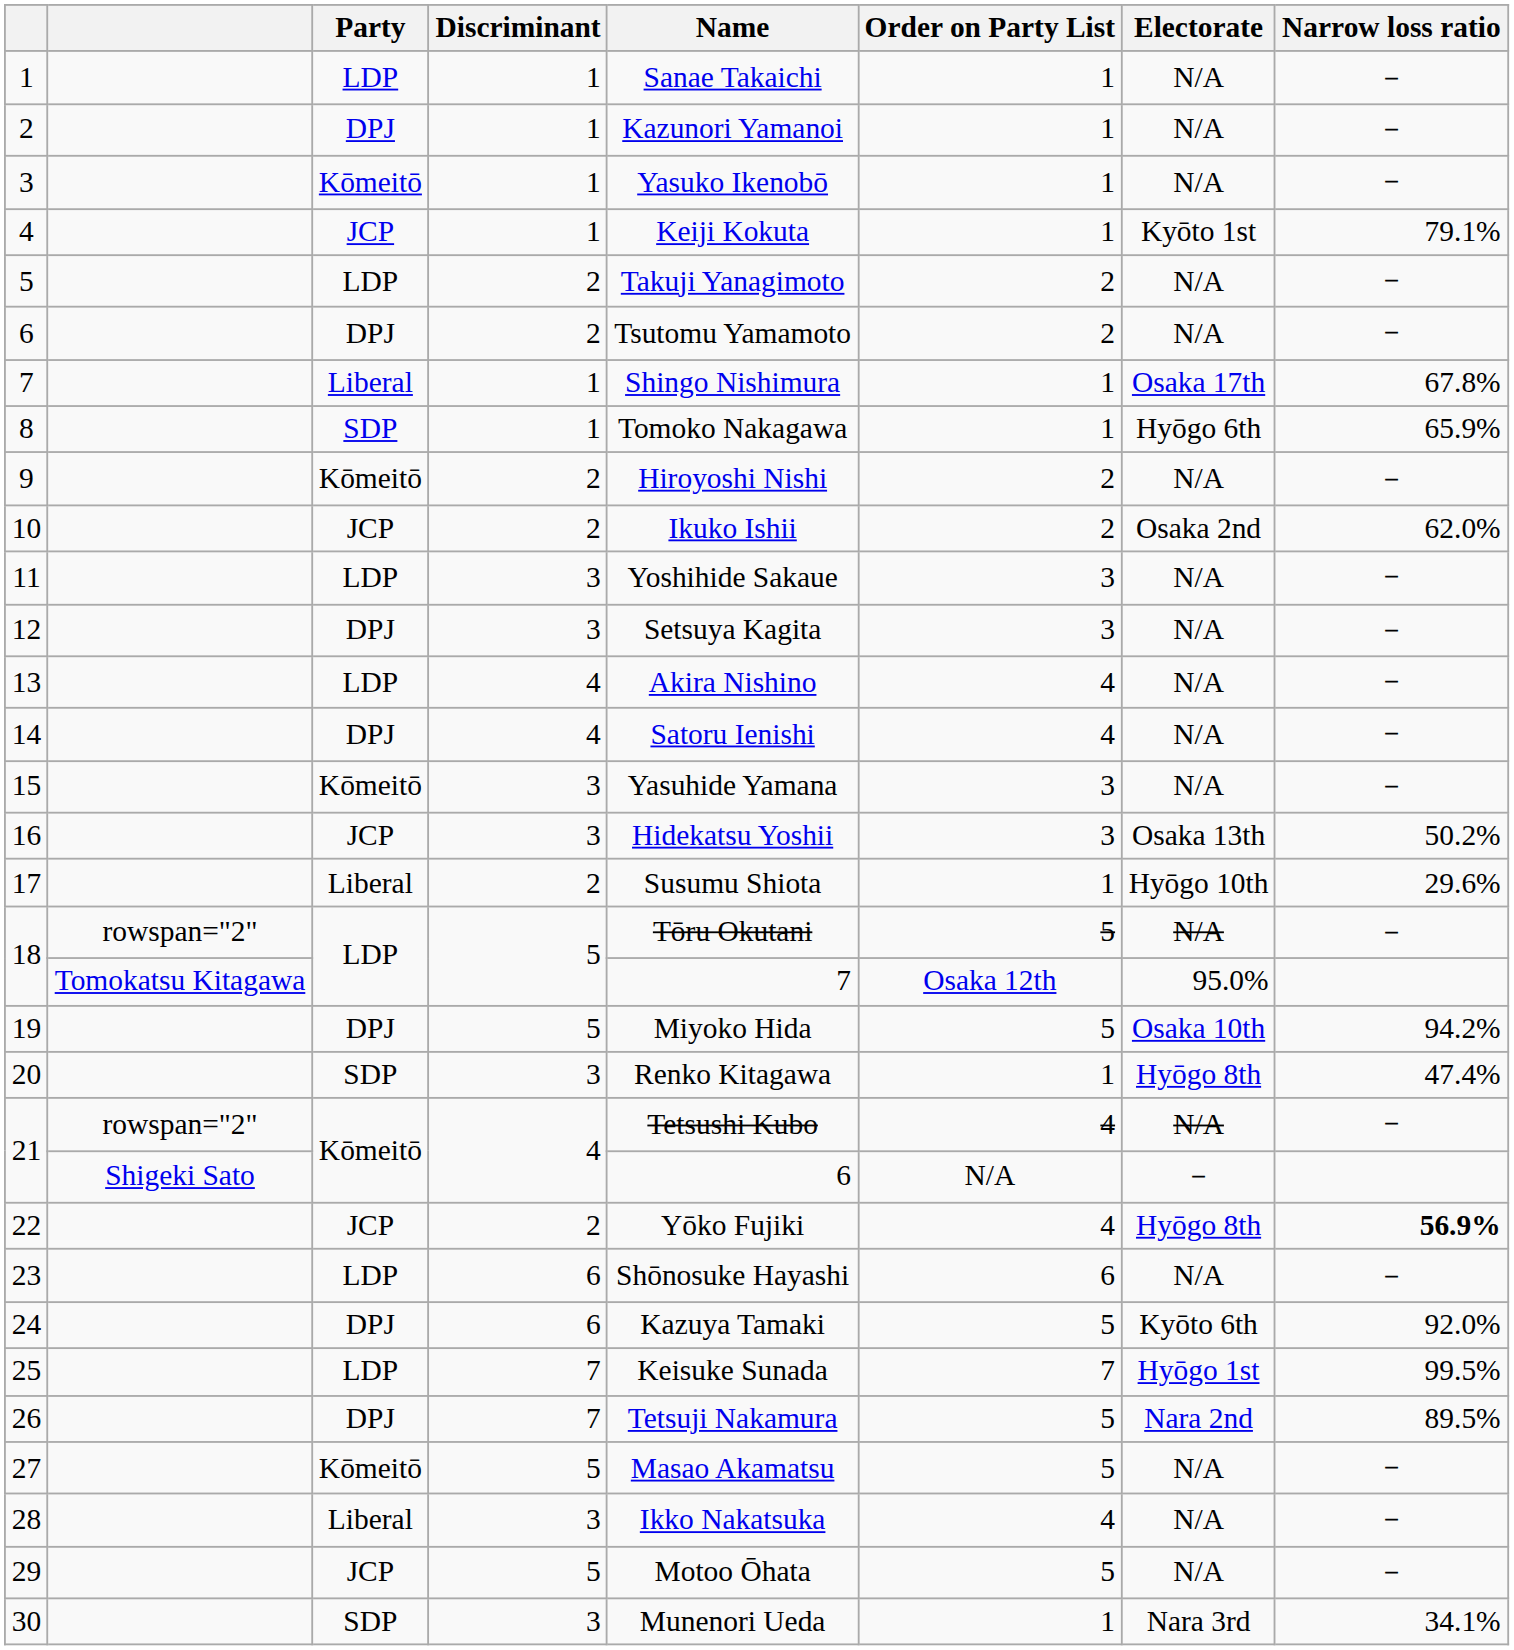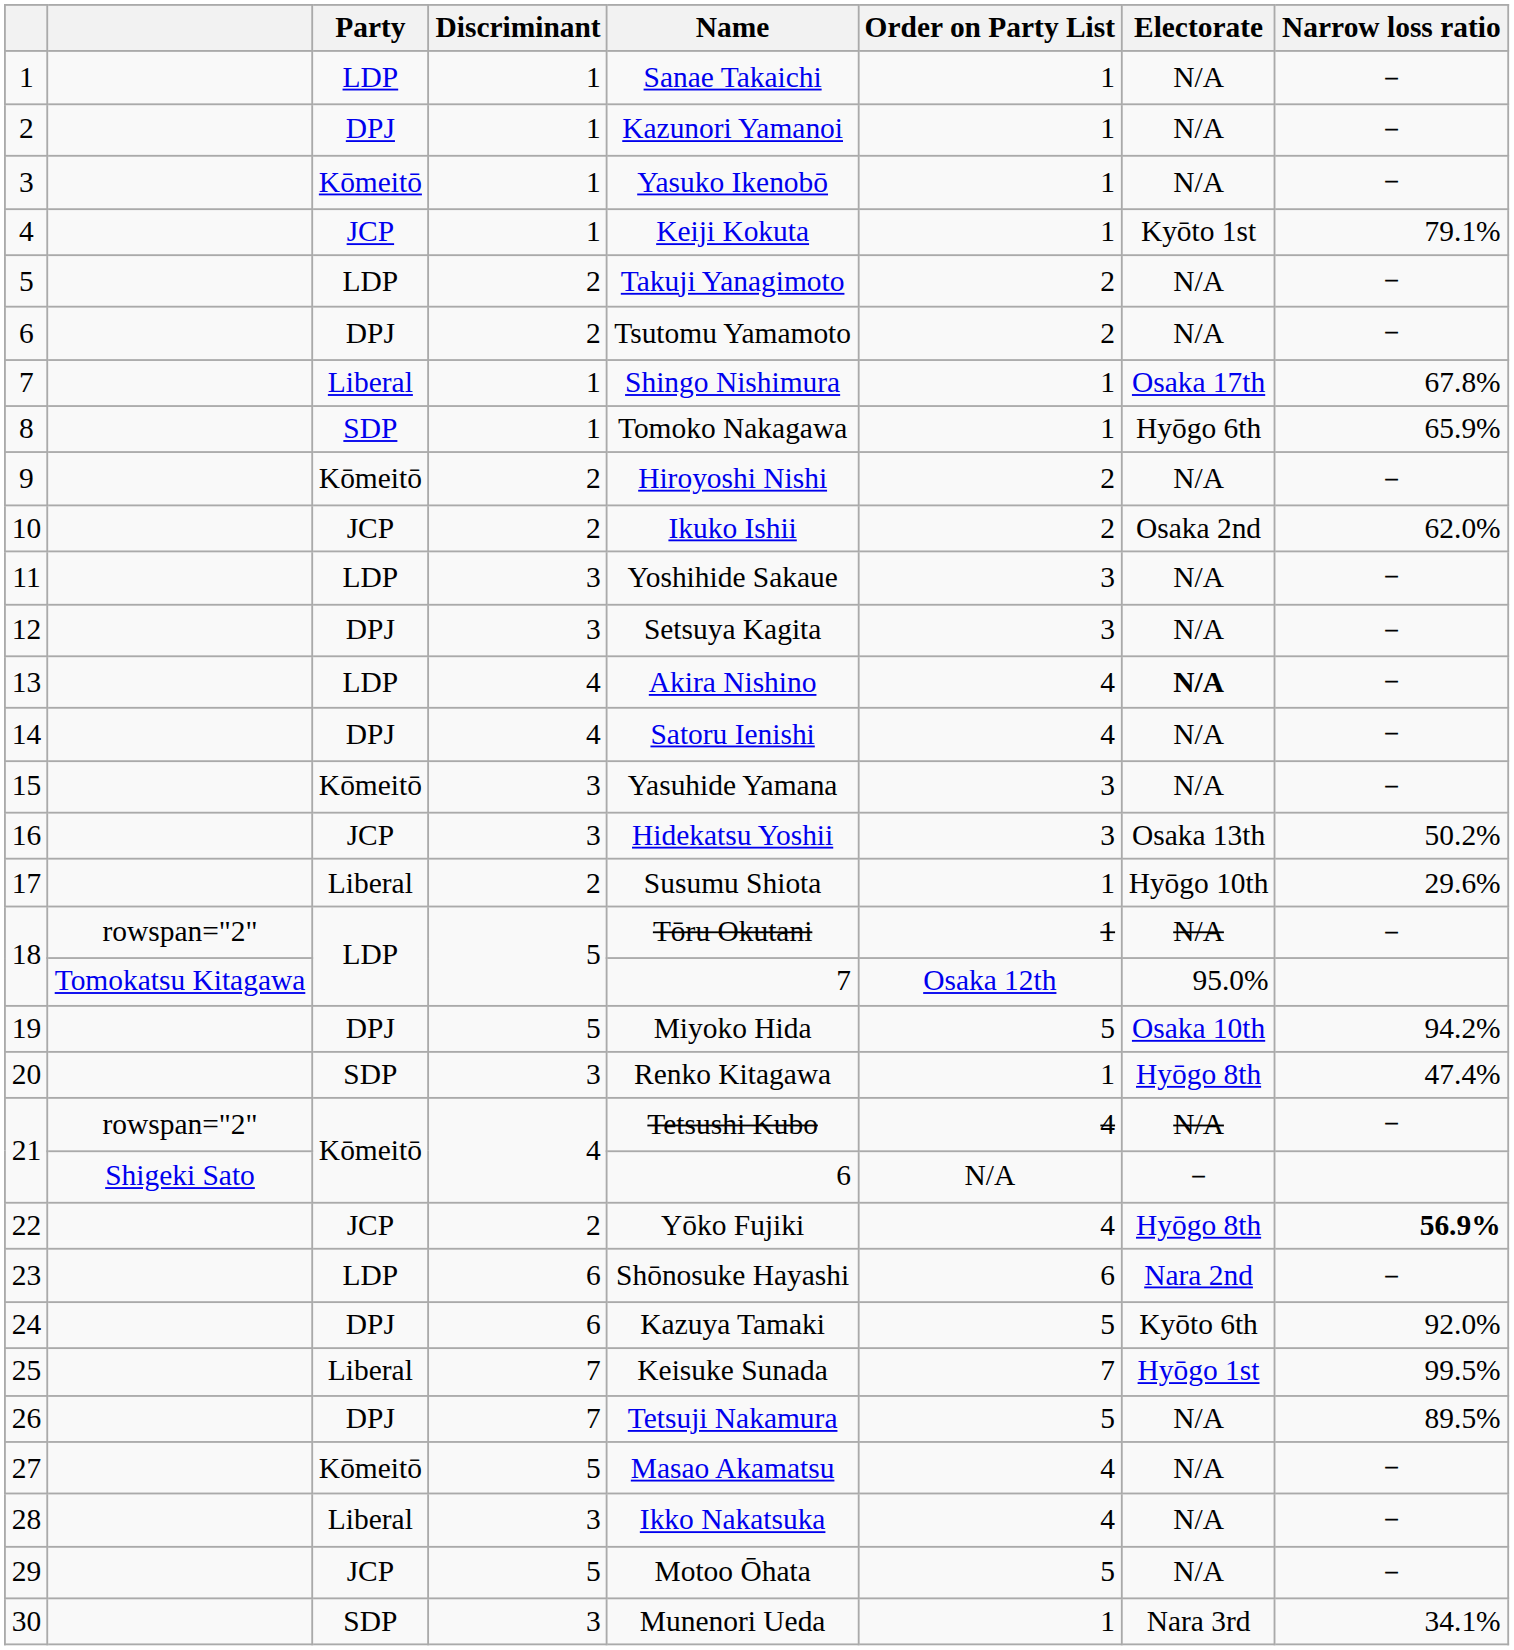(1199, 681) normal -> (1199, 681) bold
(1108, 931) 5 -> (1108, 931) 1
(1199, 1275) N/A -> (1199, 1275) Nara 2nd
(370, 1371) LDP -> (370, 1371) Liberal
(1199, 1417) Nara 2nd -> (1199, 1417) N/A
(1108, 1467) 5 -> (1108, 1467) 4
